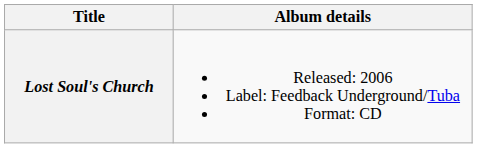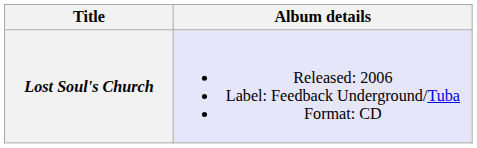(323, 95) no background -> (323, 95) lavender background
